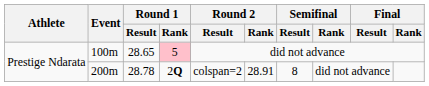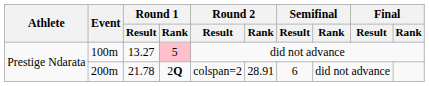(141, 52) 28.65 -> (141, 52) 13.27
(141, 72) 28.78 -> (141, 72) 21.78
(295, 72) 8 -> (295, 72) 6
